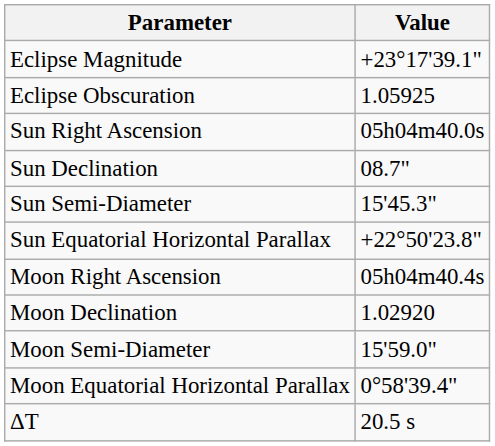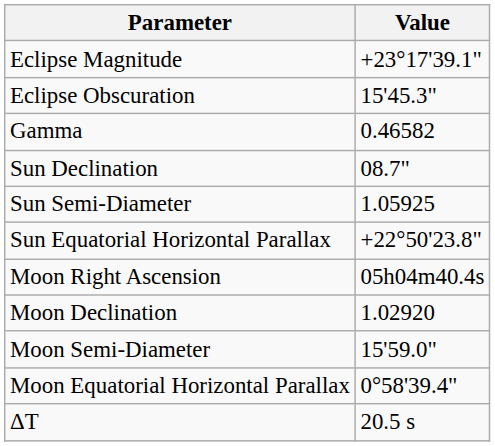(398, 95) 1.05925 -> (399, 95) 15'45.3"
+ row: (46, 131)
- row: (106, 131)
(399, 204) 15'45.3" -> (398, 204) 1.05925
